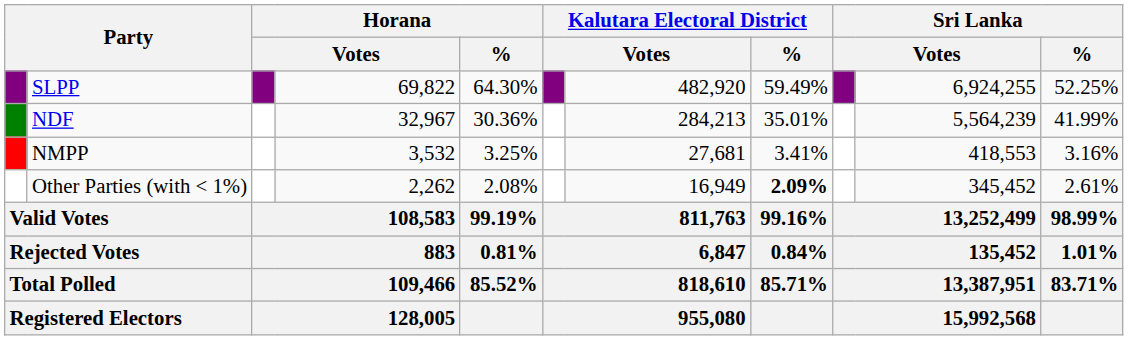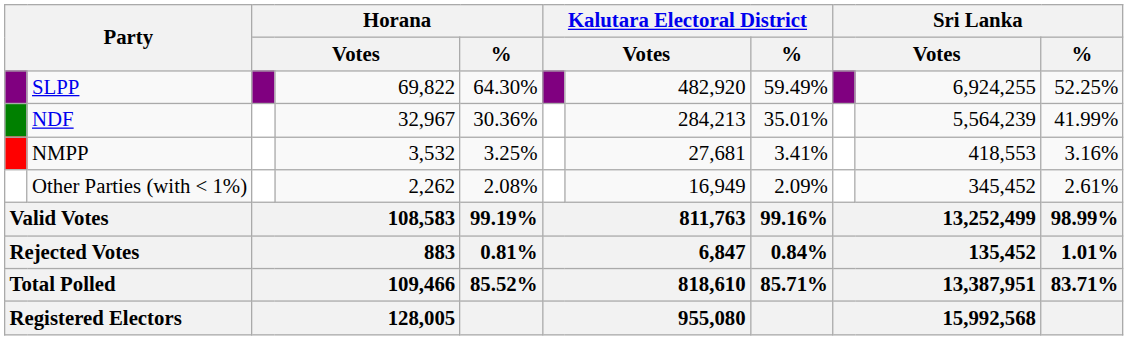(799, 185) bold -> (801, 185) normal
